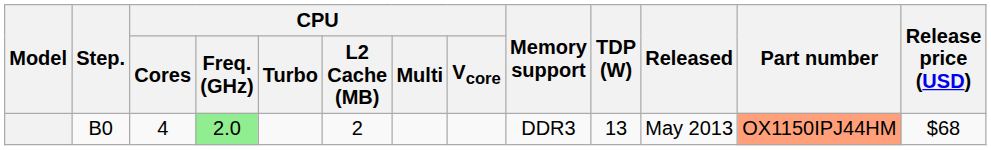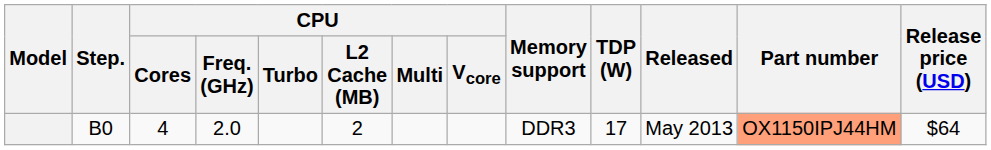(227, 128) lightgreen background -> (227, 128) no background
(616, 128) 13 -> (616, 128) 17
(943, 128) $68 -> (943, 128) $64
